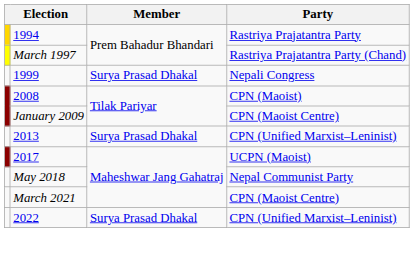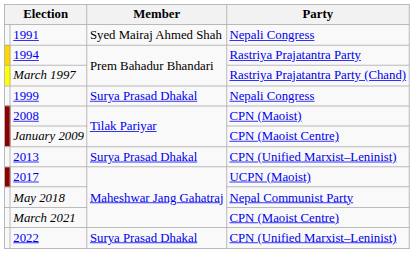+ row: (26, 34)
